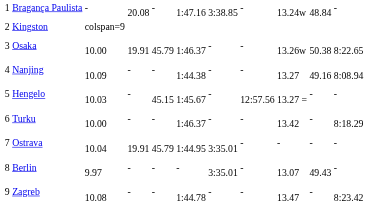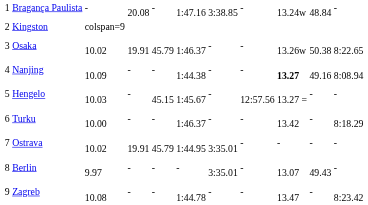(96, 51) 10.00 -> (96, 51) 10.02
(288, 75) normal -> (288, 75) bold
(96, 148) 10.04 -> (96, 148) 10.02
